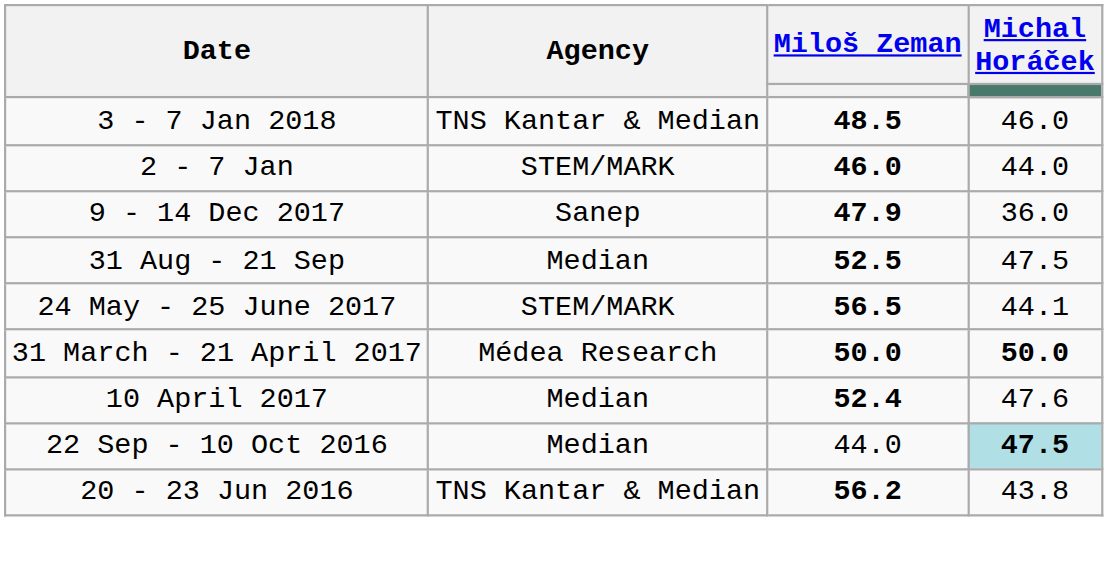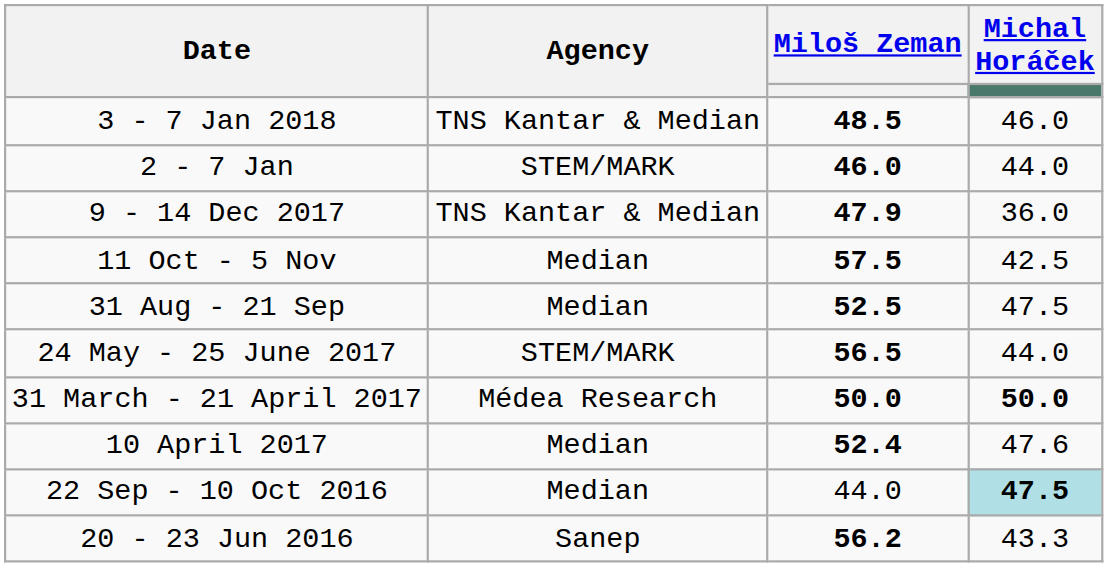(598, 214) Sanep -> (598, 214) TNS Kantar & Median
+ row: (217, 260)
(1035, 307) 44.1 -> (1035, 353) 44.0
(598, 492) TNS Kantar & Median -> (598, 539) Sanep
(1035, 492) 43.8 -> (1035, 539) 43.3
